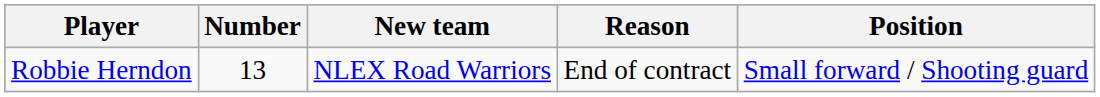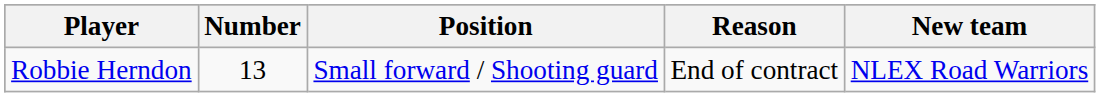columns swapped: (916, 26) <-> (432, 26)
